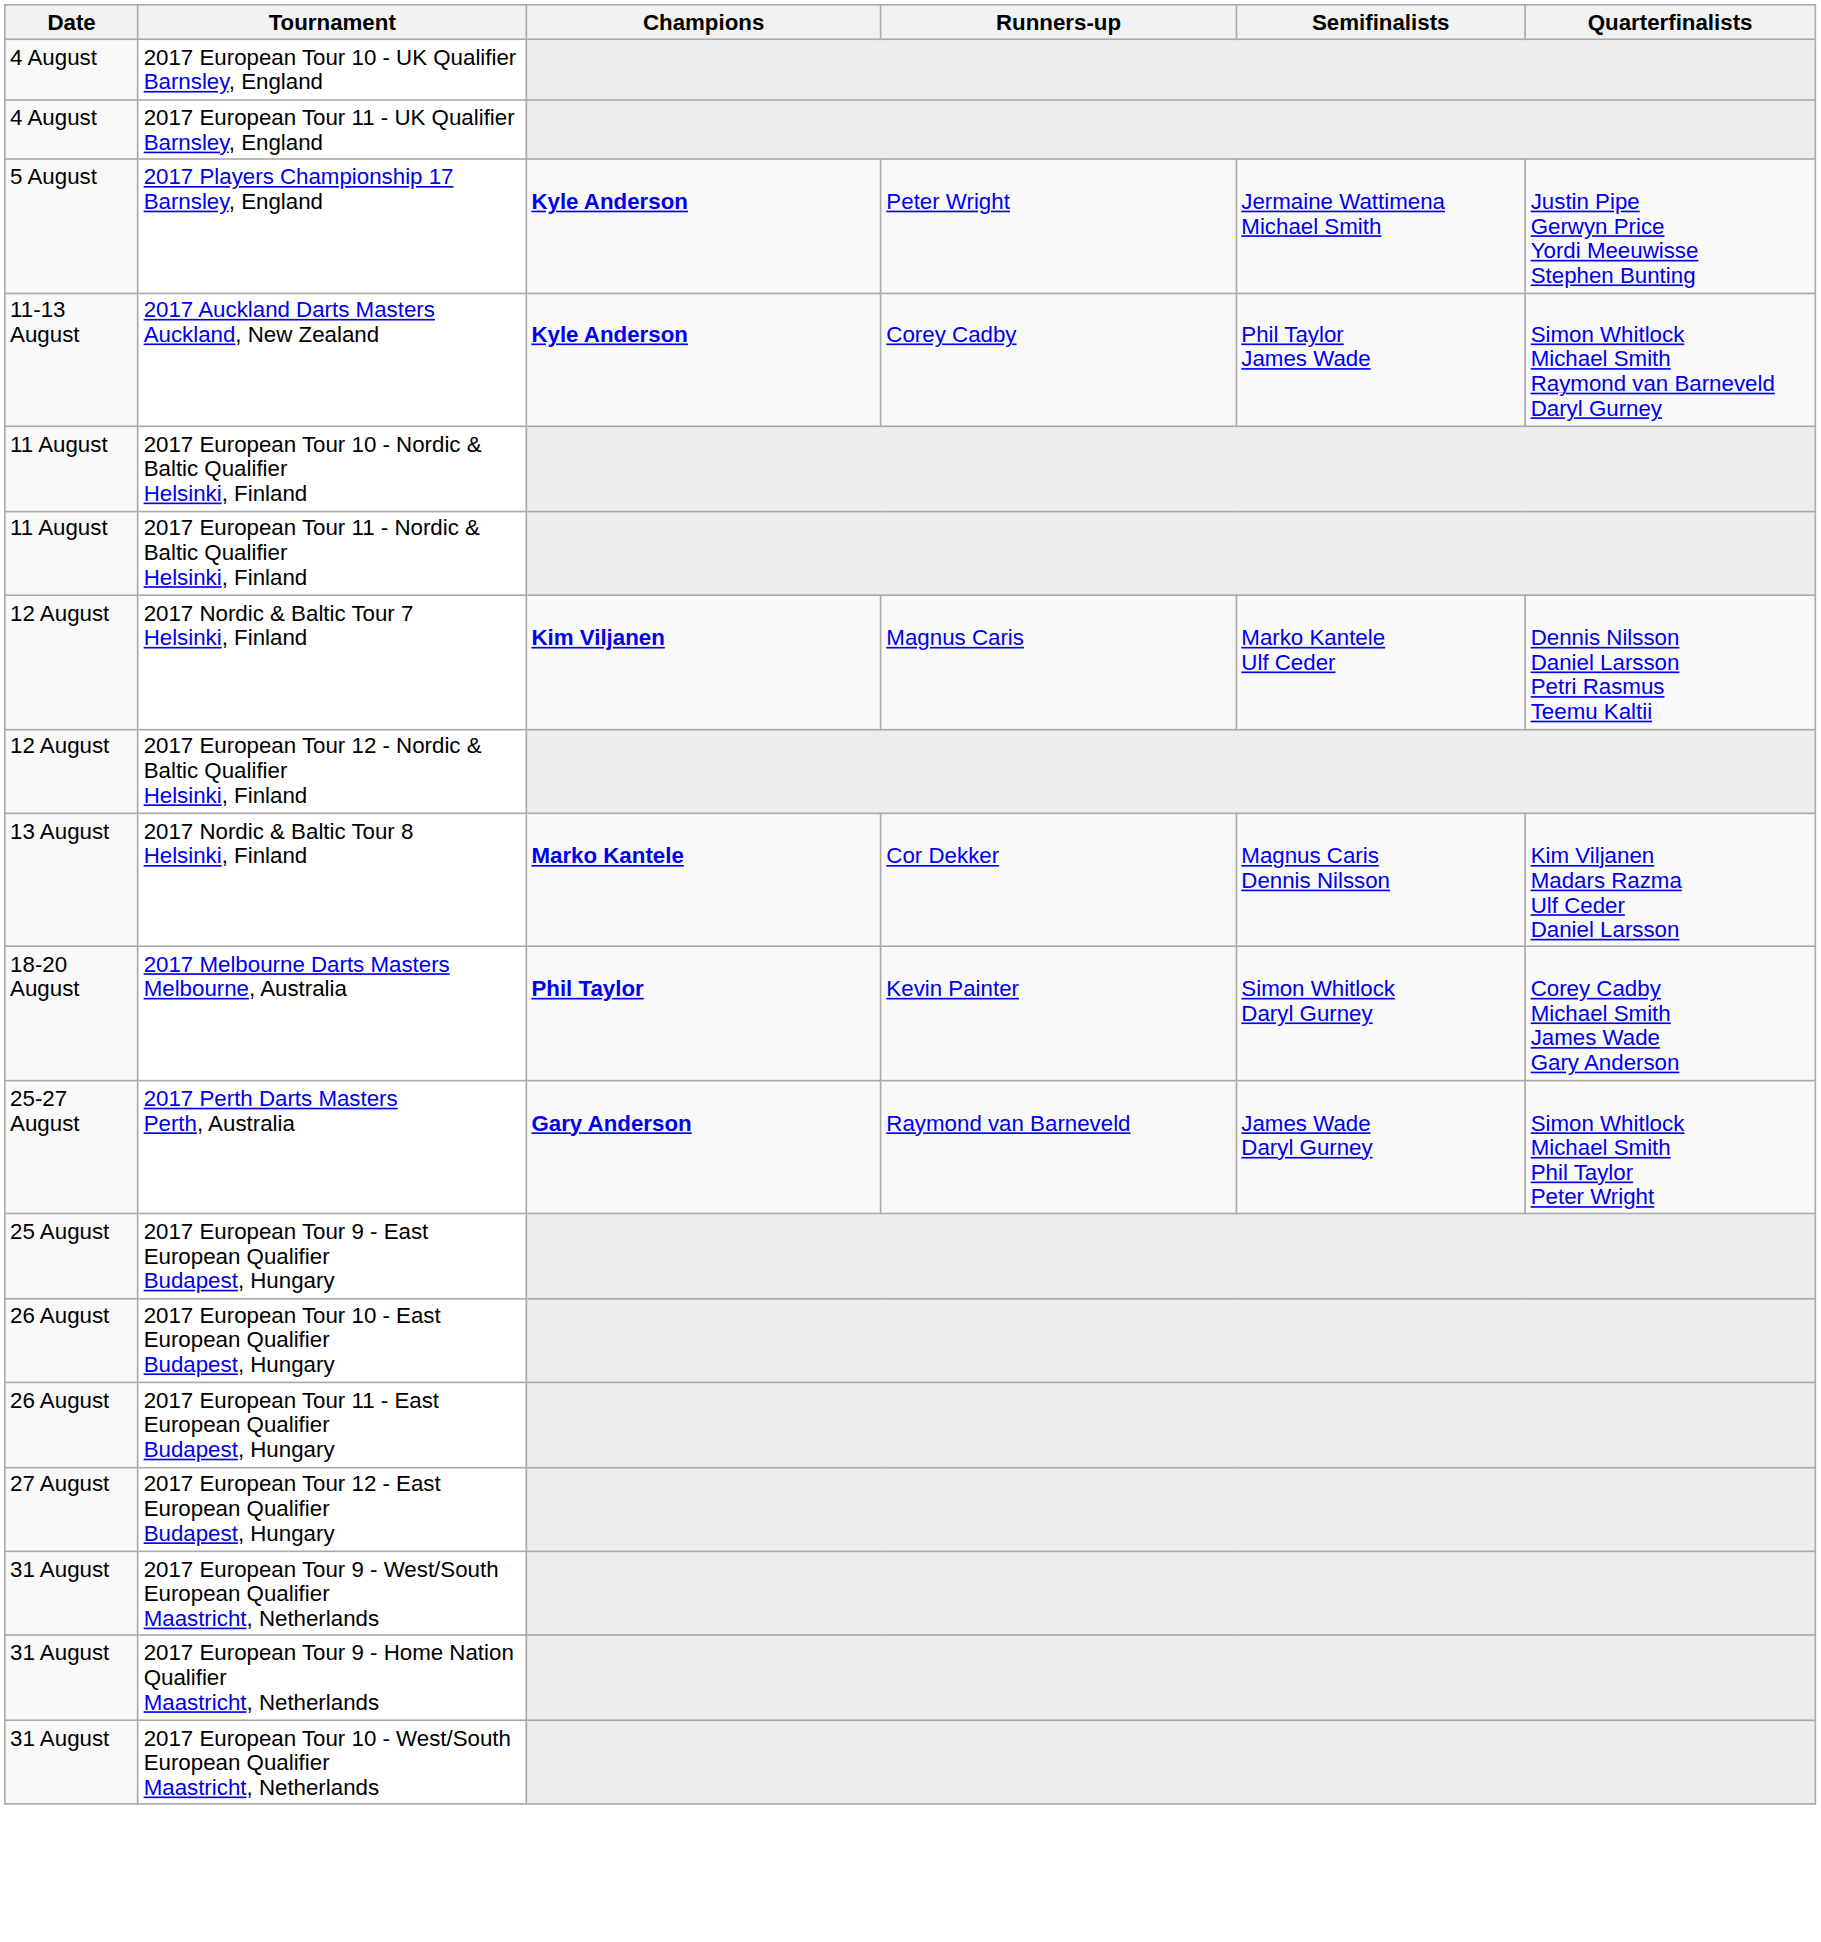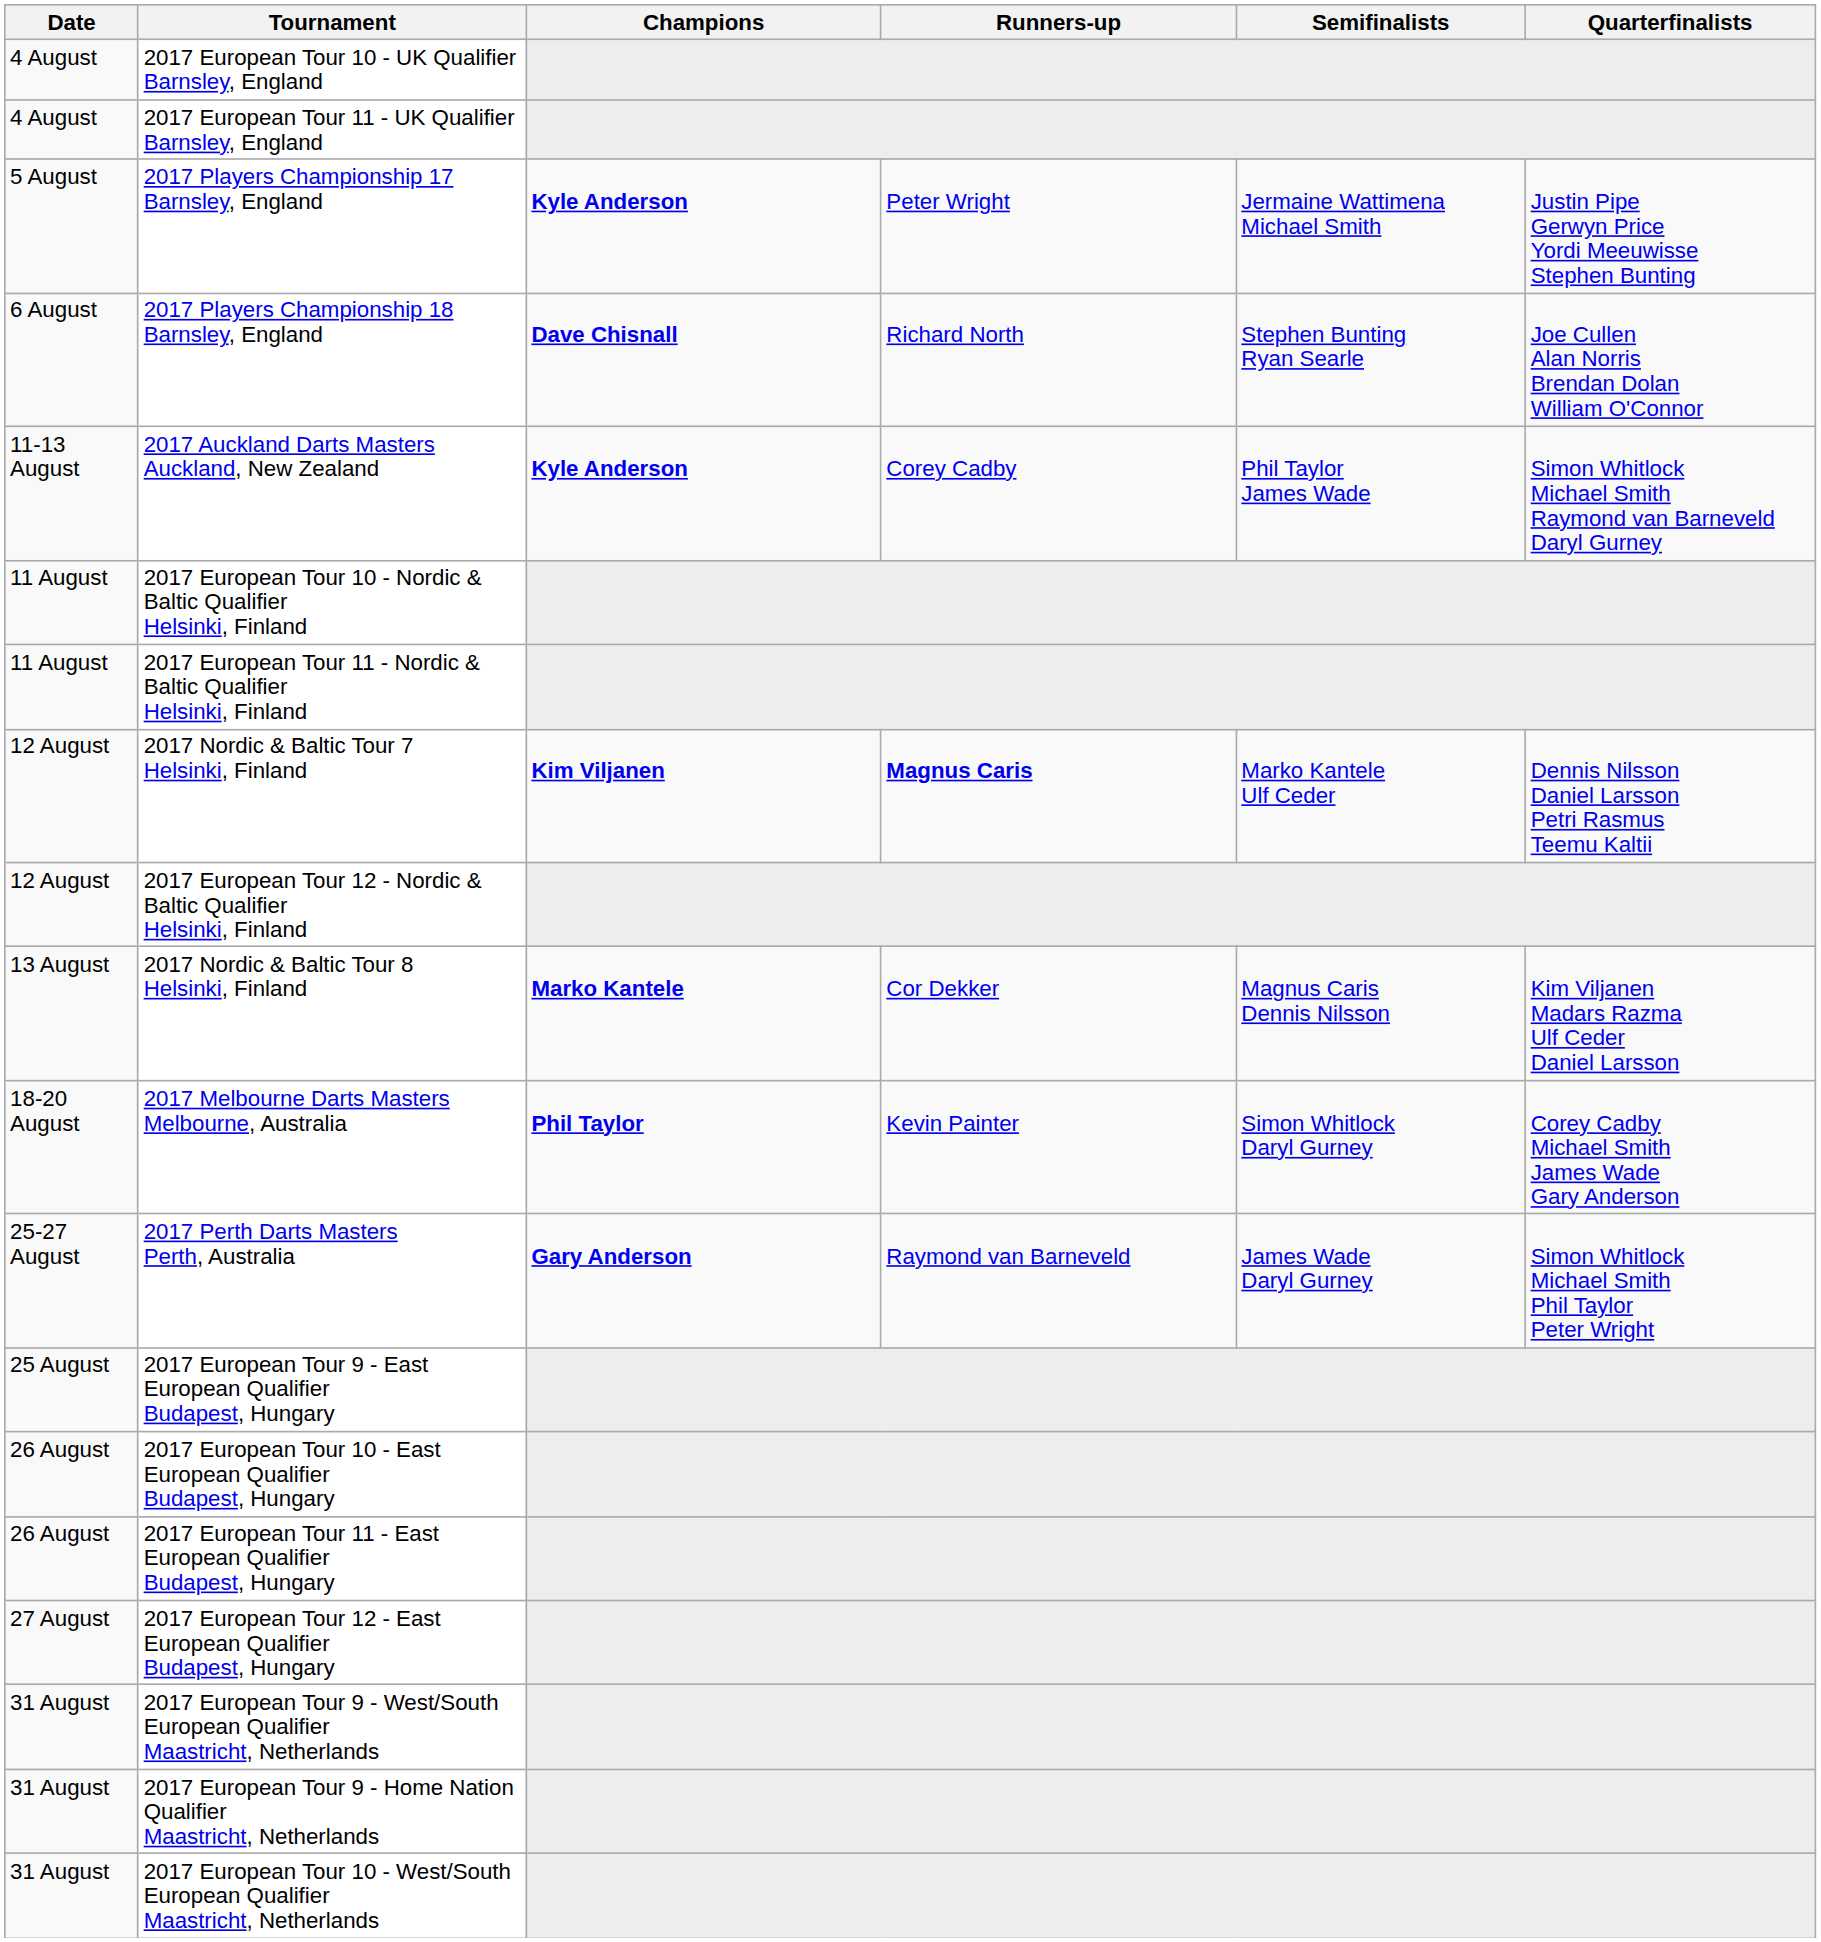+ row: (299, 323)
(955, 637) normal -> (959, 771) bold
